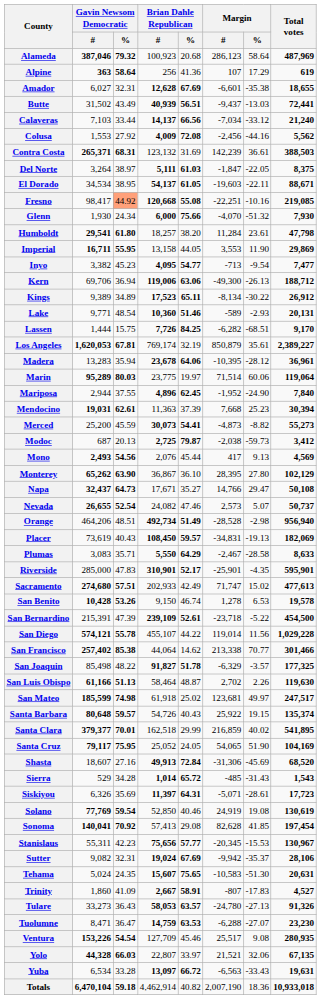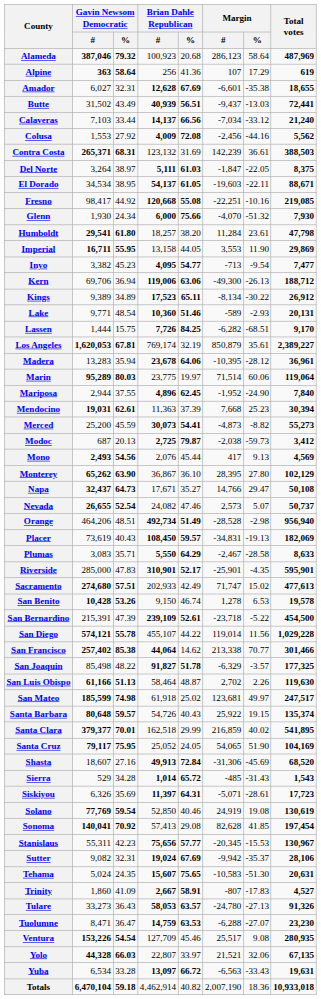(125, 201) lightsalmon background -> (125, 201) no background
(164, 650) normal -> (164, 650) bold
